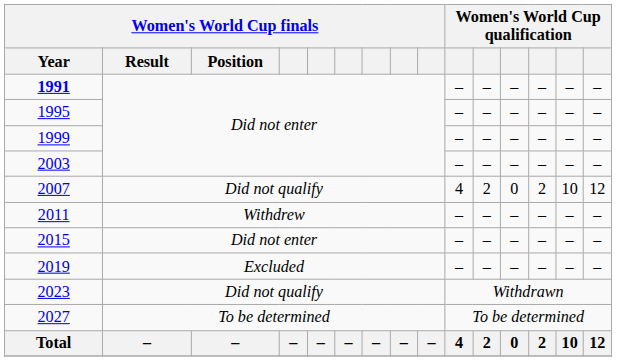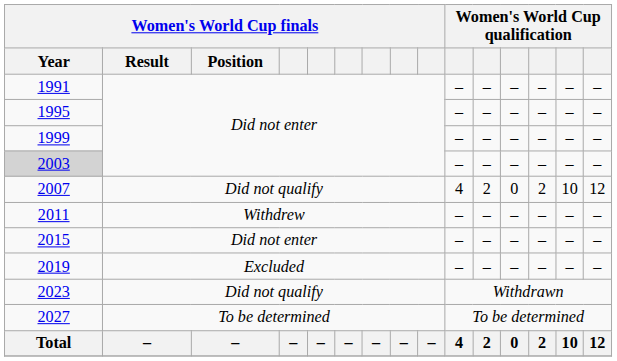(54, 86) bold -> (54, 86) normal
(54, 163) no background -> (54, 163) lightgrey background
